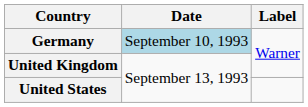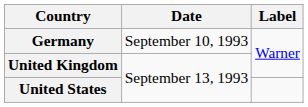(186, 41) lightblue background -> (186, 41) no background
